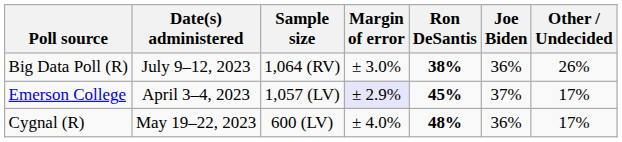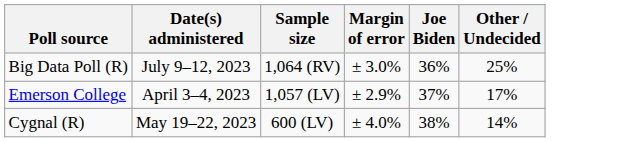- column: (445, 28)
(574, 66) 26% -> (502, 66) 25%
(376, 95) lavender background -> (376, 95) no background
(506, 123) 36% -> (434, 123) 38%
(574, 123) 17% -> (502, 123) 14%
